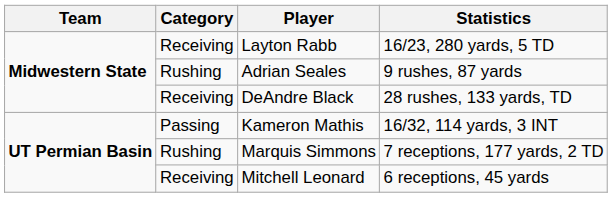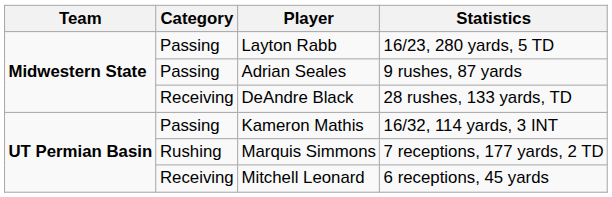(197, 45) Receiving -> (190, 45) Passing
(191, 71) Rushing -> (190, 71) Passing
